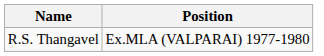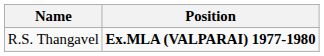(208, 39) normal -> (211, 39) bold
